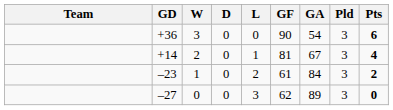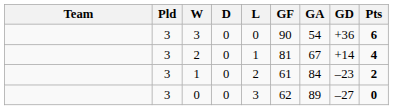columns swapped: (344, 14) <-> (167, 14)
